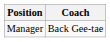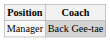(76, 28) no background -> (76, 28) lightgrey background
